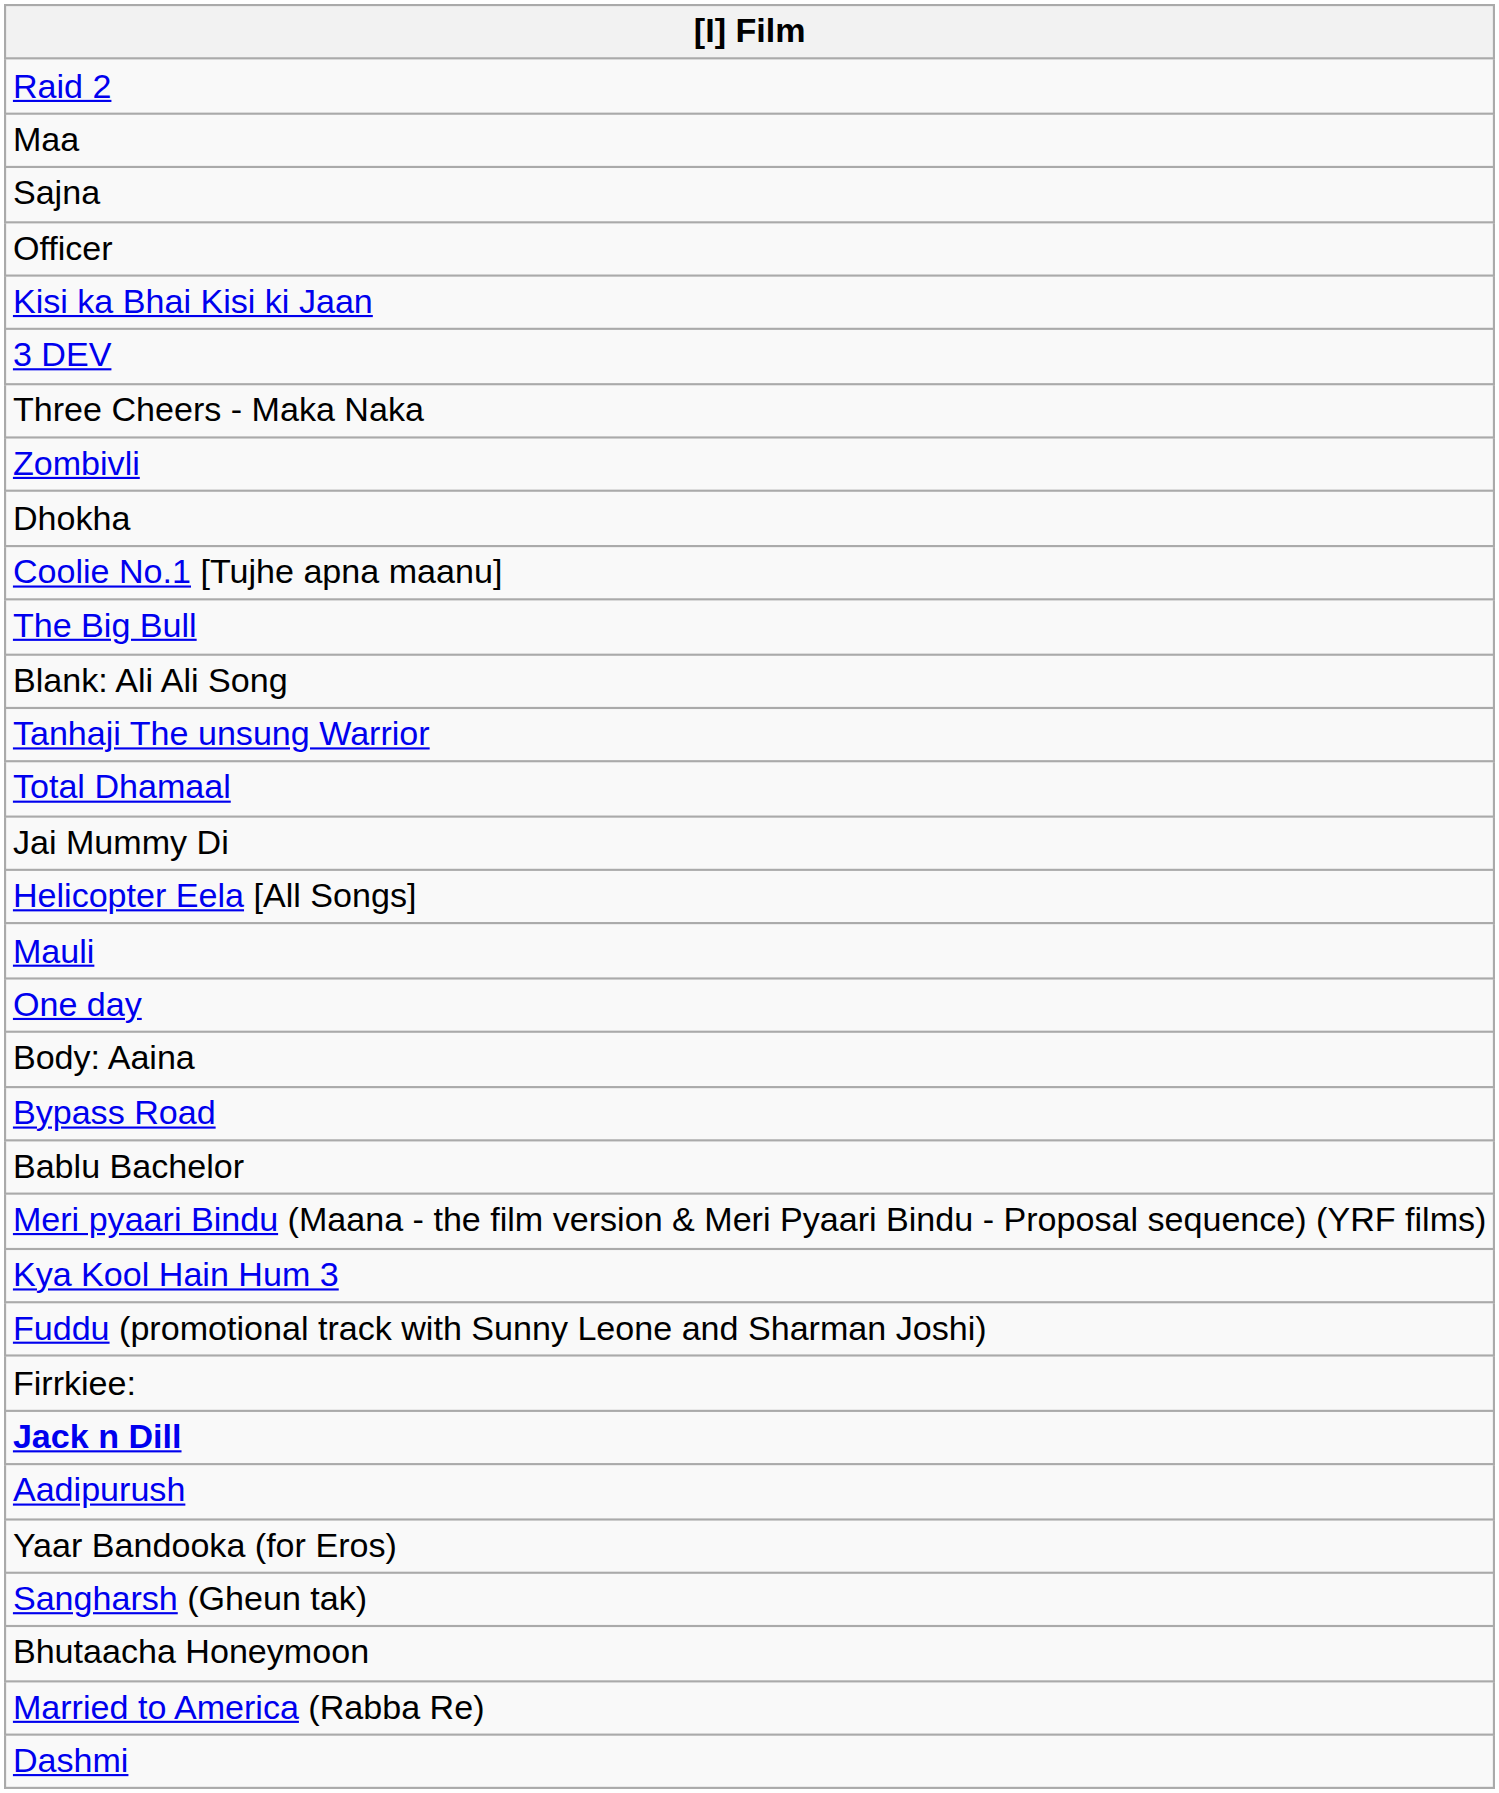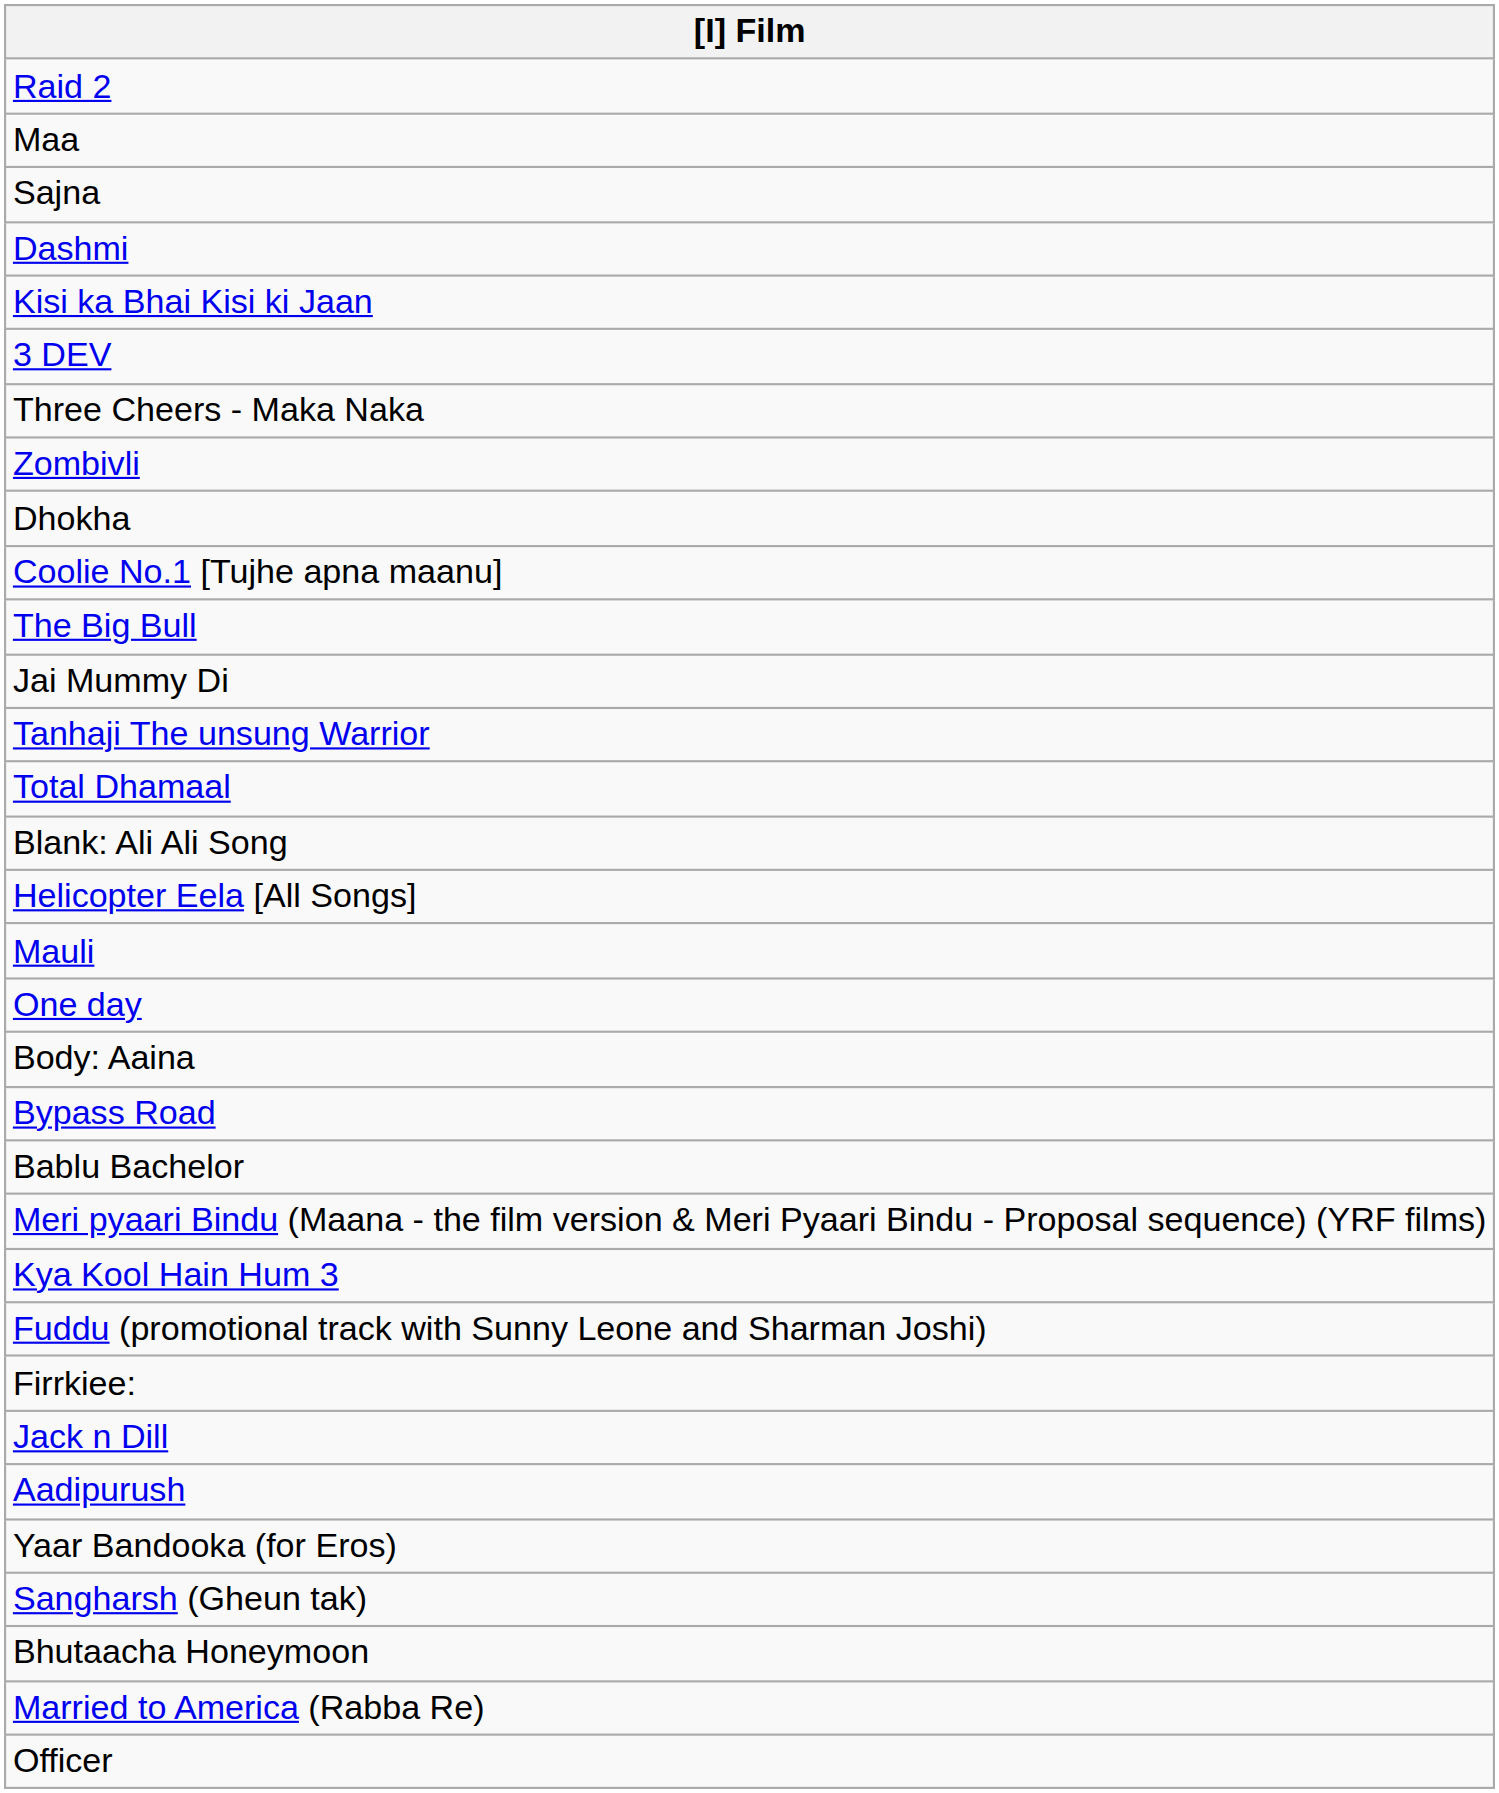(63, 247) Officer -> (71, 247) Dashmi
(150, 680) Blank: Ali Ali Song -> (121, 680) Jai Mummy Di
(121, 842) Jai Mummy Di -> (150, 842) Blank: Ali Ali Song
(97, 1436) bold -> (91, 1436) normal
(71, 1761) Dashmi -> (63, 1761) Officer
